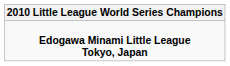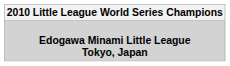(115, 46) no background -> (115, 46) lightgrey background
